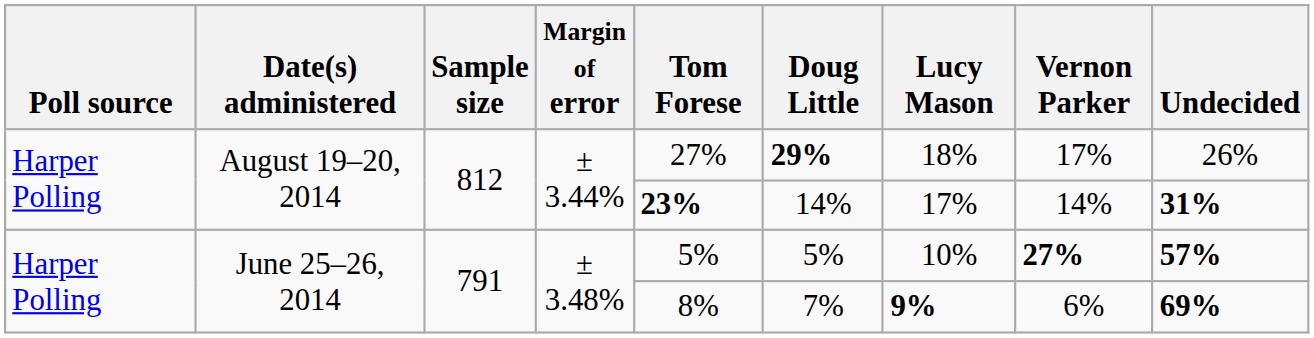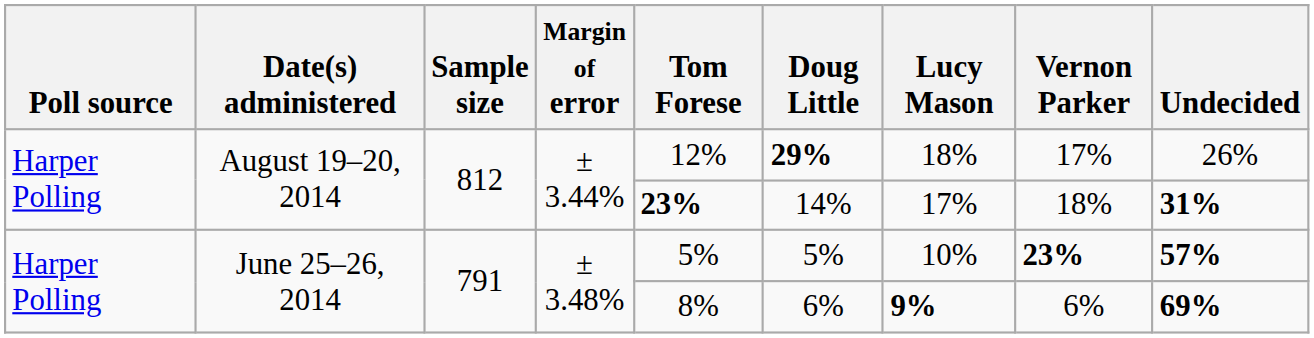(698, 153) 27% -> (698, 153) 12%
(1084, 204) 14% -> (1084, 204) 18%
(1053, 255) 27% -> (1053, 255) 23%
(823, 306) 7% -> (823, 306) 6%
